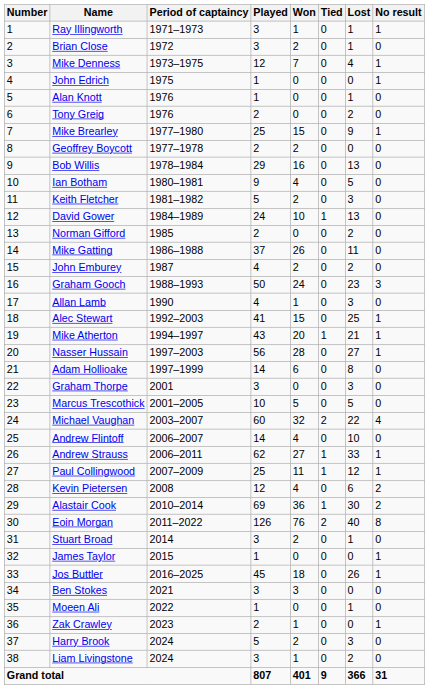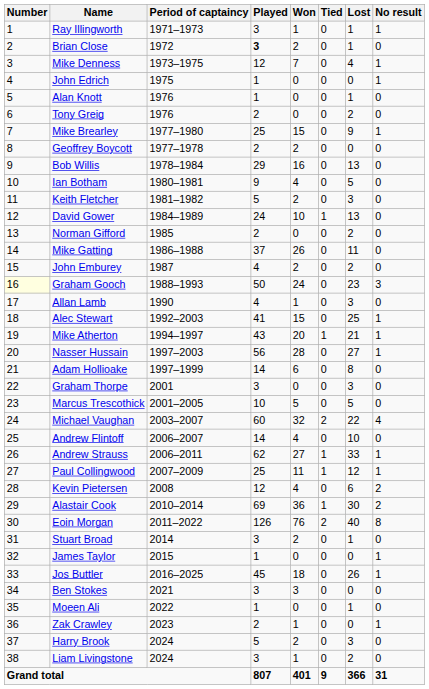(256, 47) normal -> (256, 47) bold
(13, 285) no background -> (13, 285) lightyellow background
